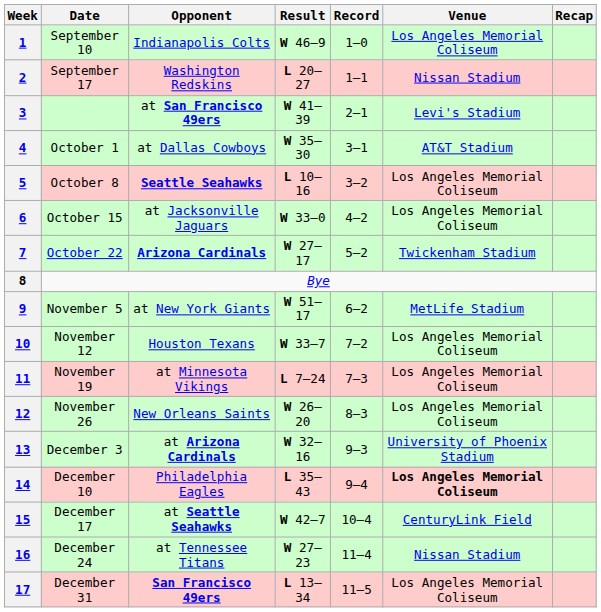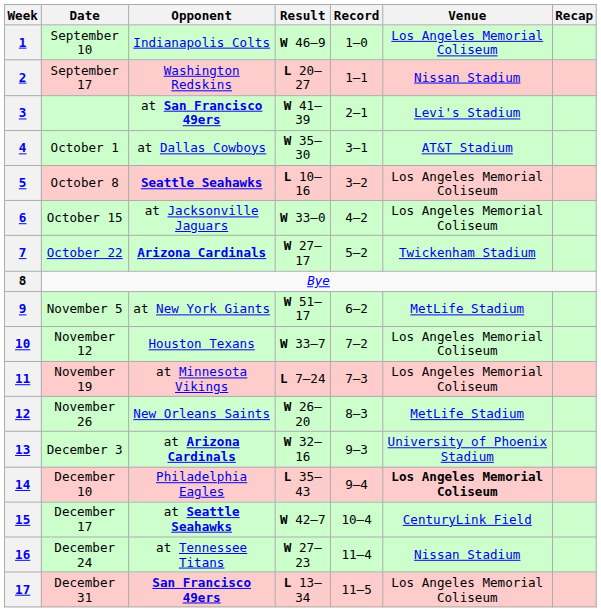(467, 414) Los Angeles Memorial Coliseum -> (467, 414) MetLife Stadium
